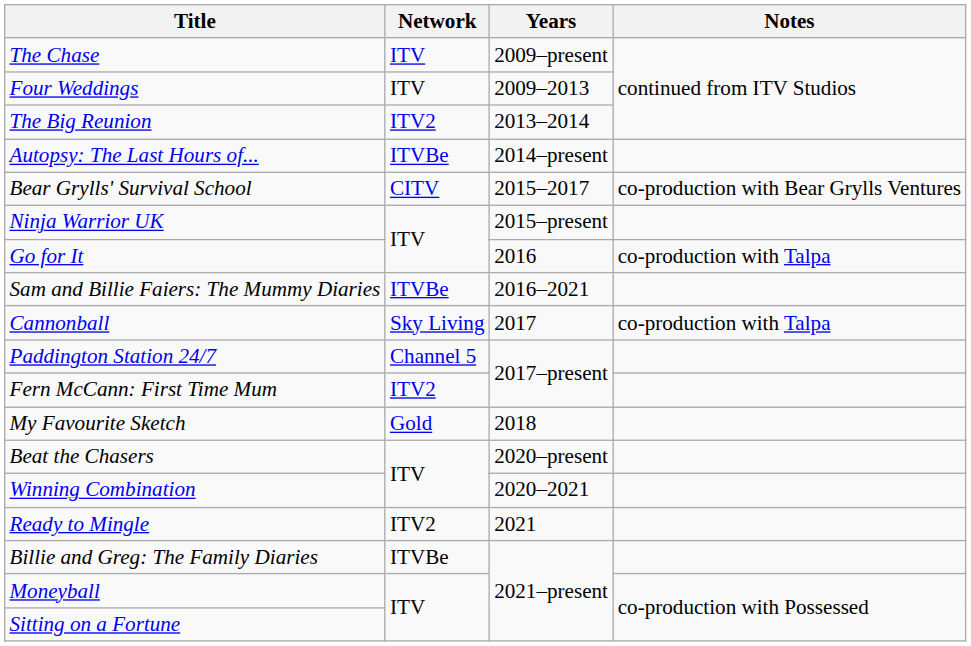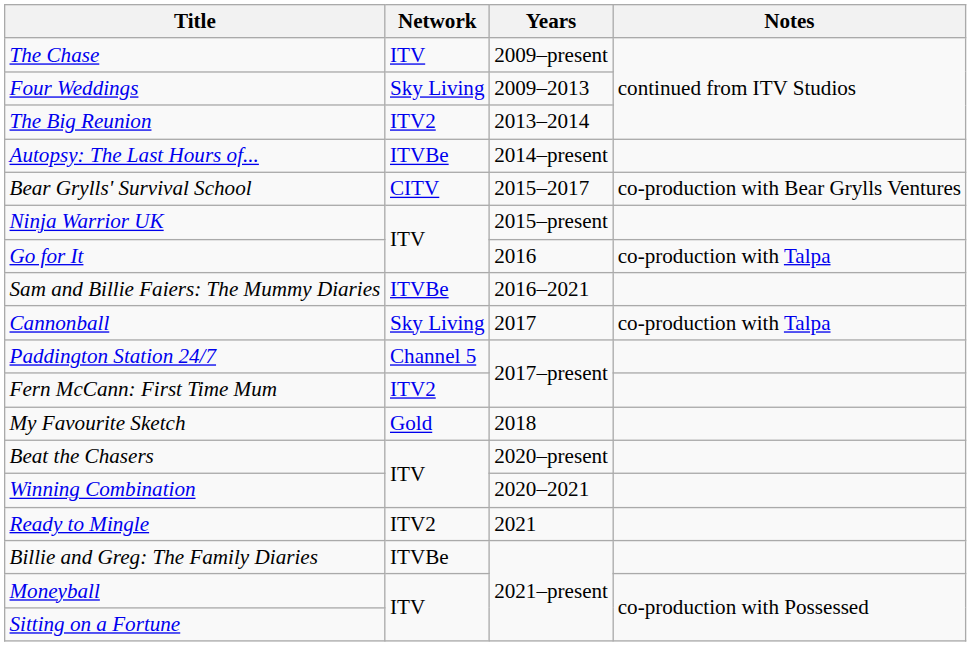(408, 88) ITV -> (437, 88) Sky Living
